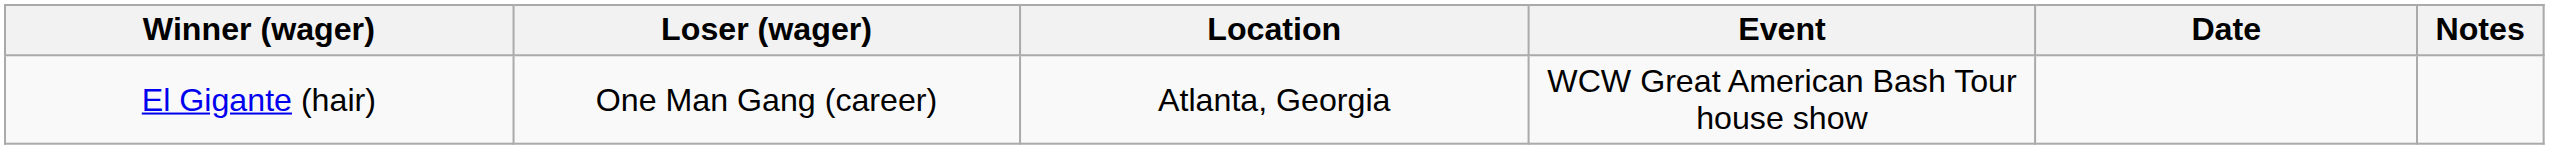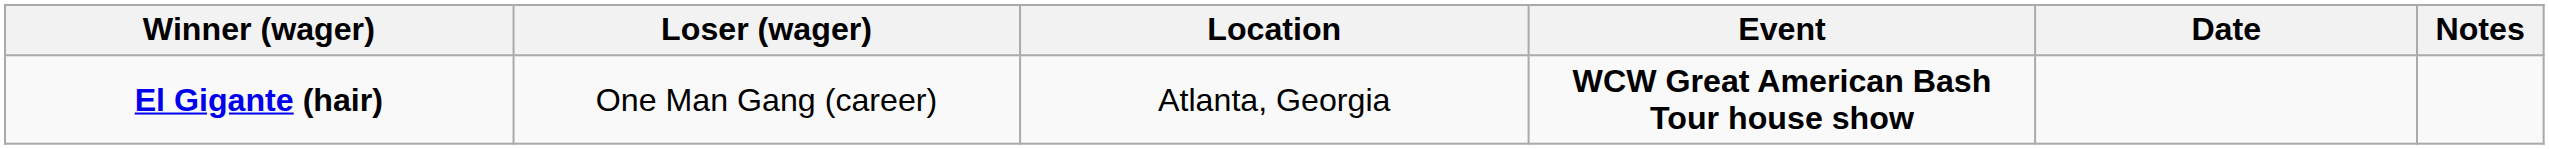(259, 99) normal -> (259, 99) bold
(1782, 99) normal -> (1782, 99) bold
